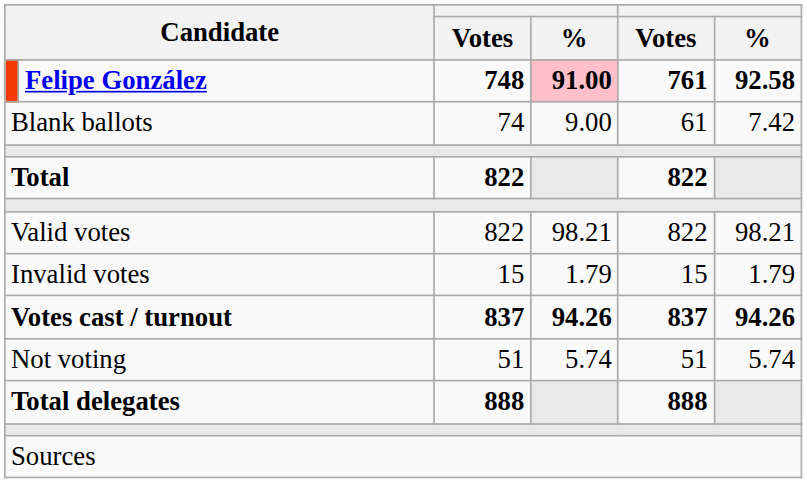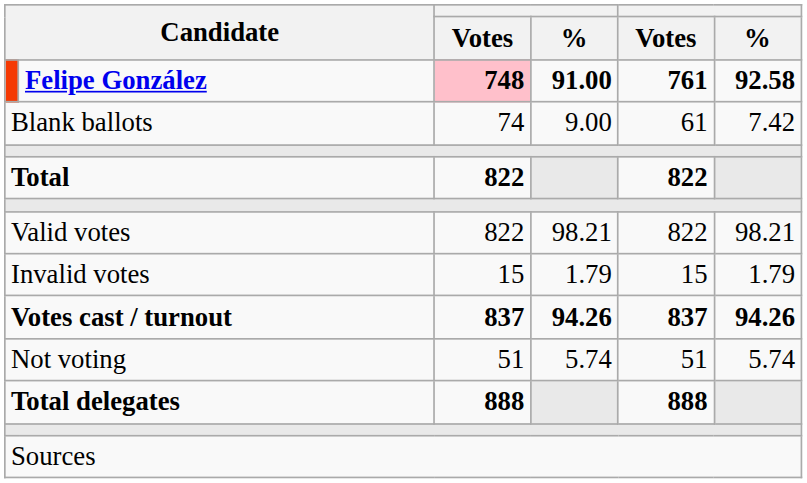(504, 80) no background -> (504, 80) pink background
(582, 80) pink background -> (582, 80) no background
